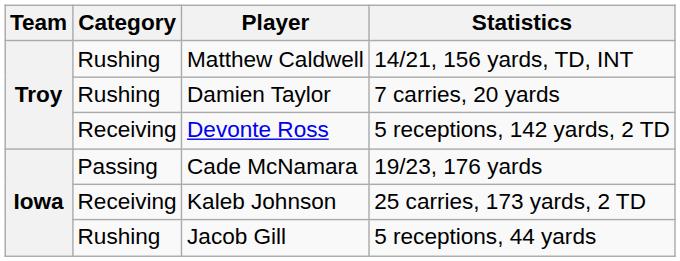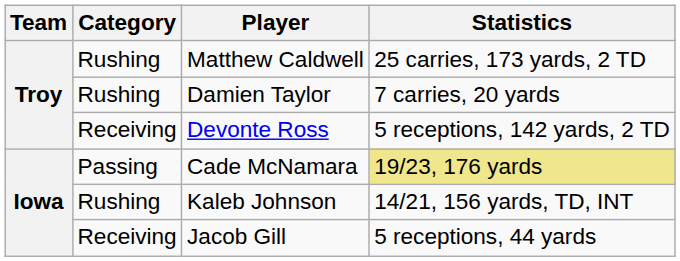(504, 58) 14/21, 156 yards, TD, INT -> (510, 58) 25 carries, 173 yards, 2 TD
(458, 166) no background -> (458, 166) khaki background
(127, 201) Receiving -> (119, 201) Rushing
(510, 201) 25 carries, 173 yards, 2 TD -> (504, 201) 14/21, 156 yards, TD, INT
(119, 237) Rushing -> (127, 237) Receiving
